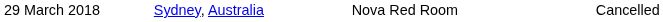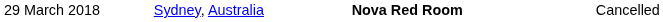(405, 10) normal -> (407, 10) bold
